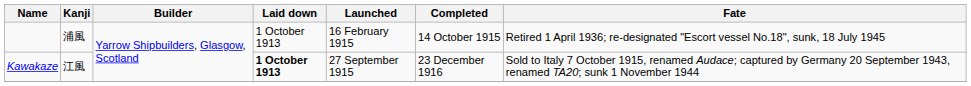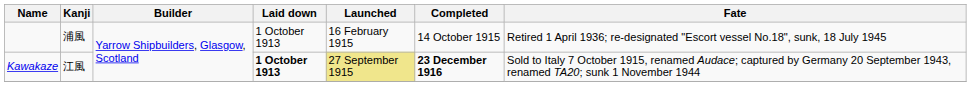(364, 67) no background -> (363, 67) khaki background
(451, 67) normal -> (452, 67) bold
